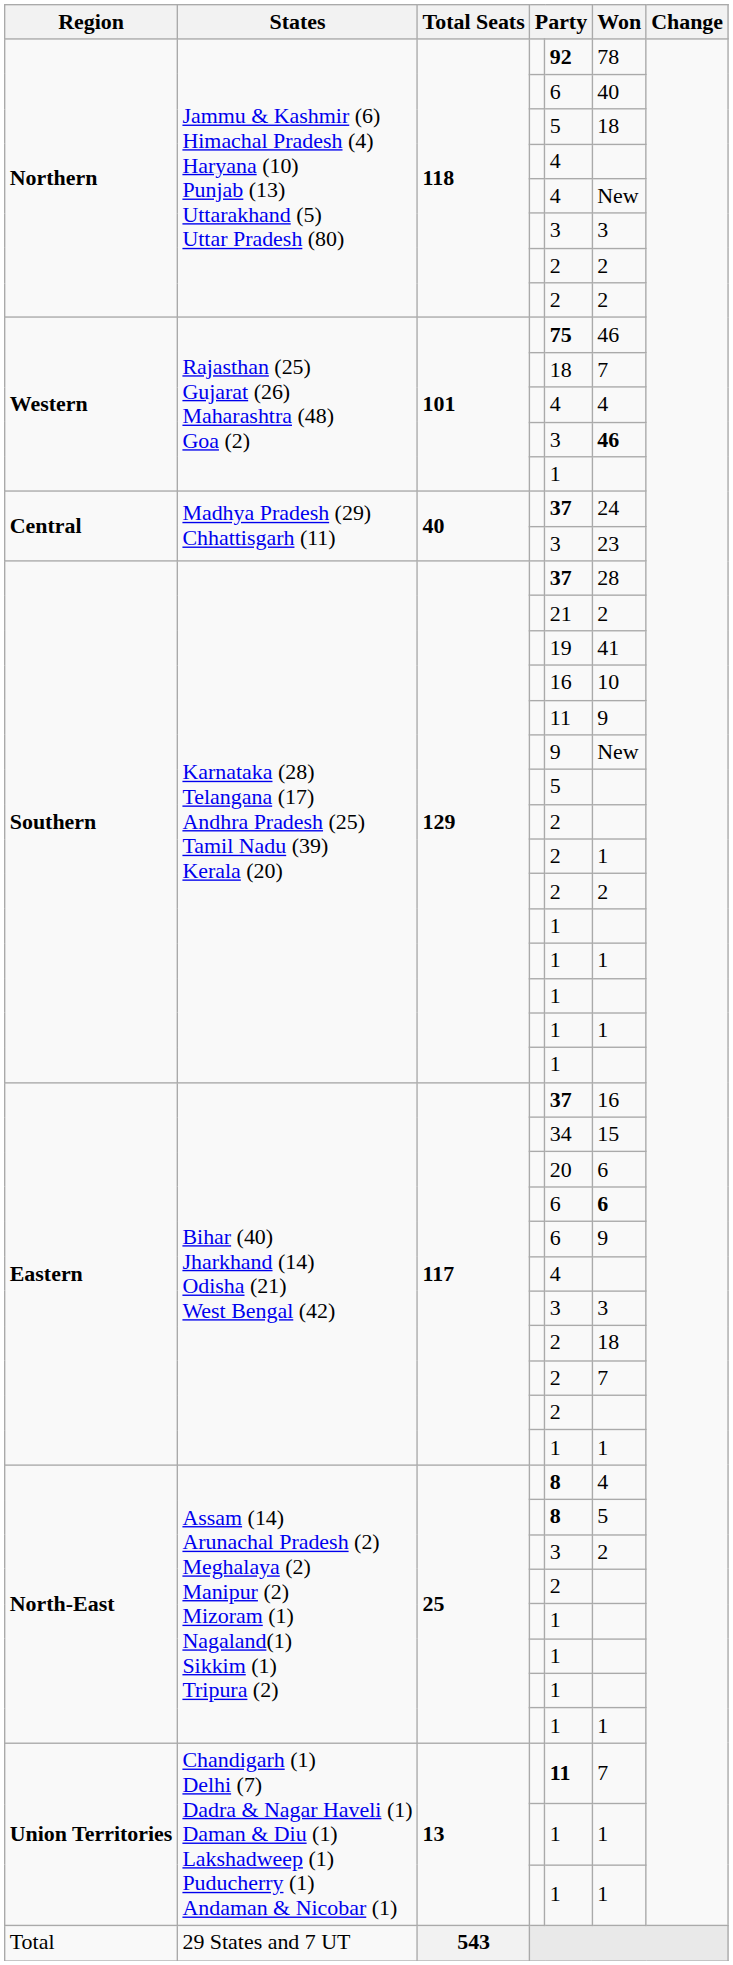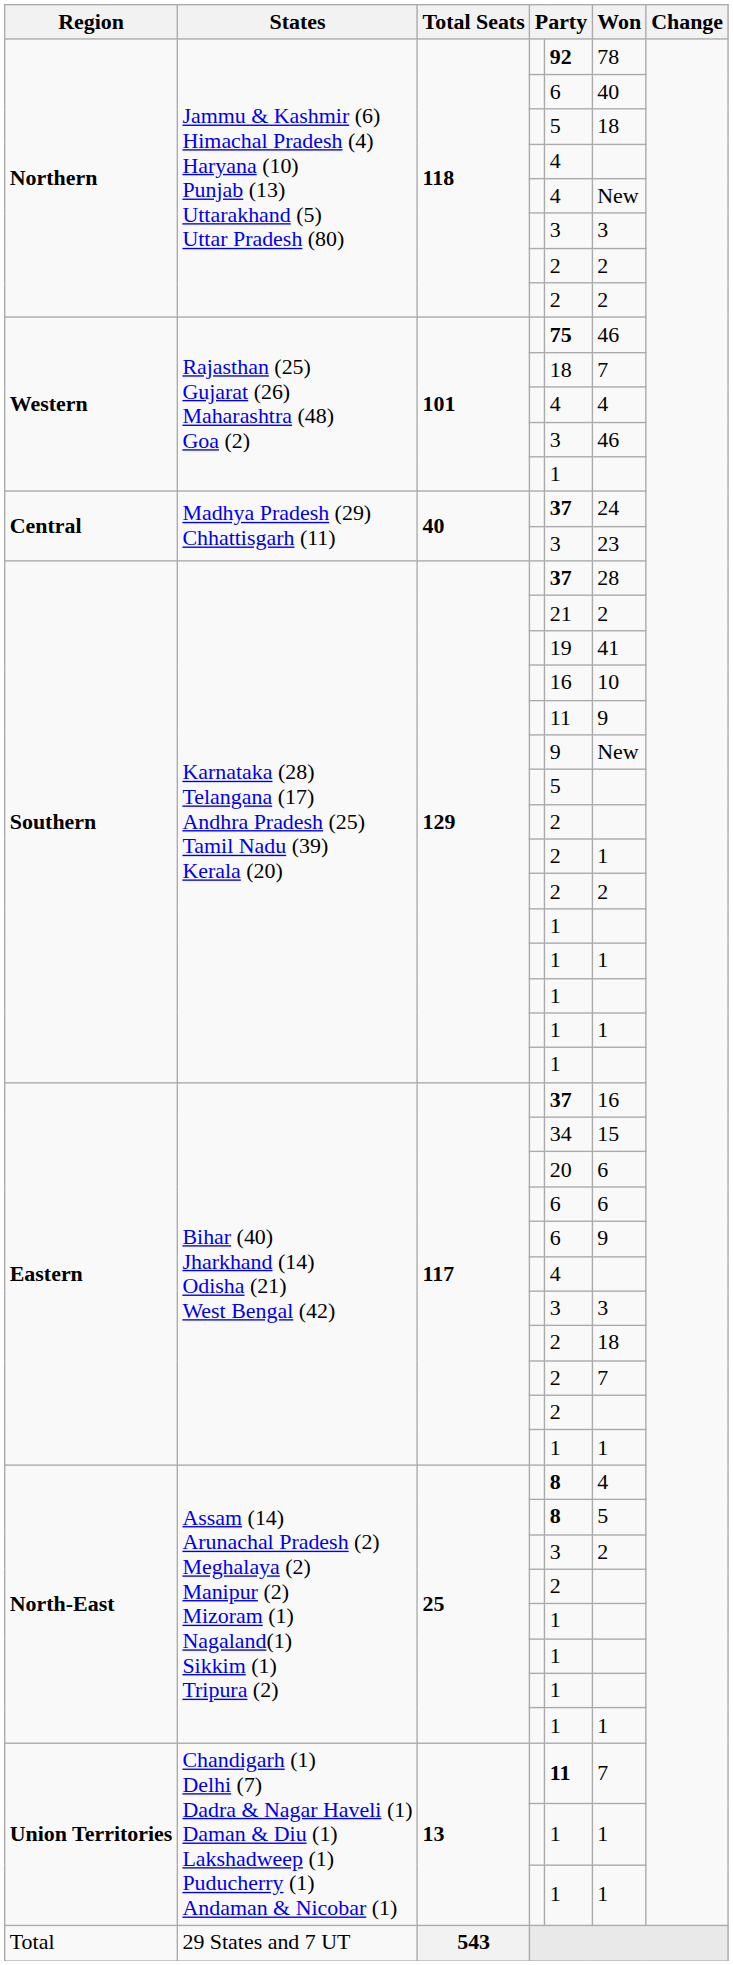(608, 439) bold -> (608, 439) normal
(603, 1203) bold -> (603, 1203) normal
